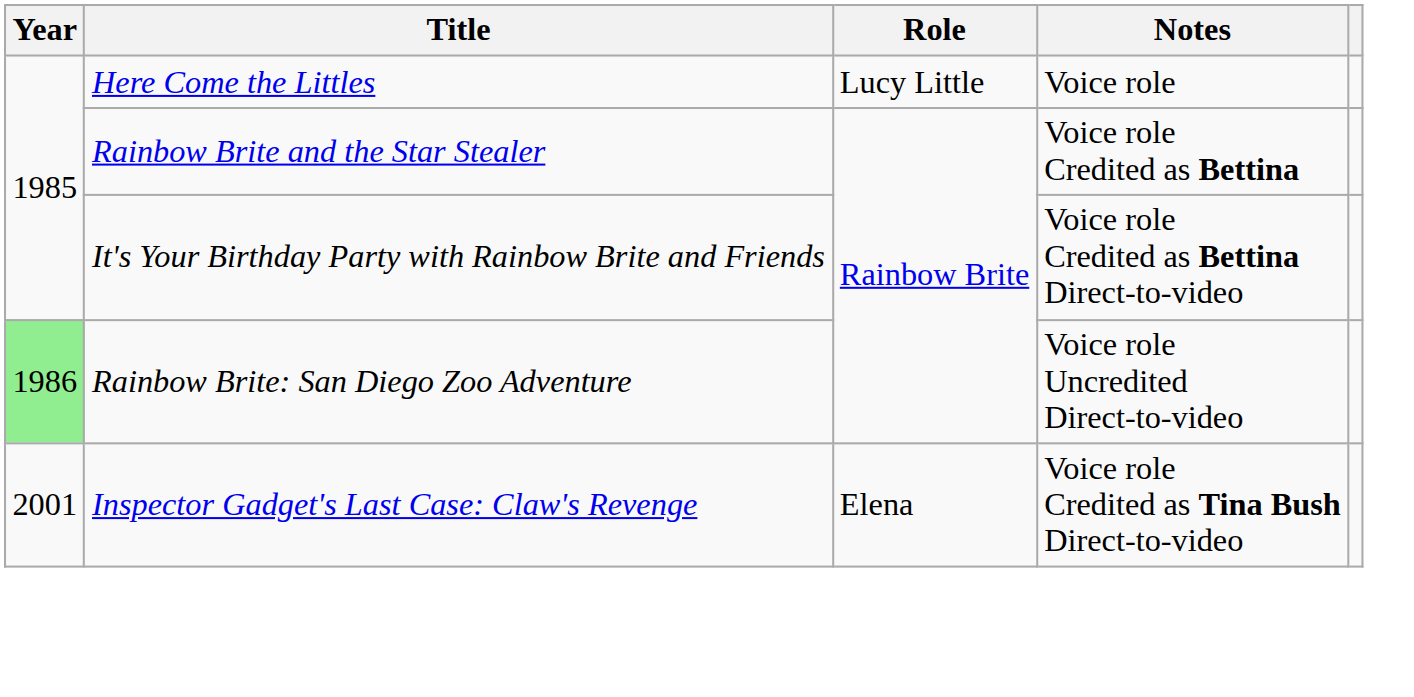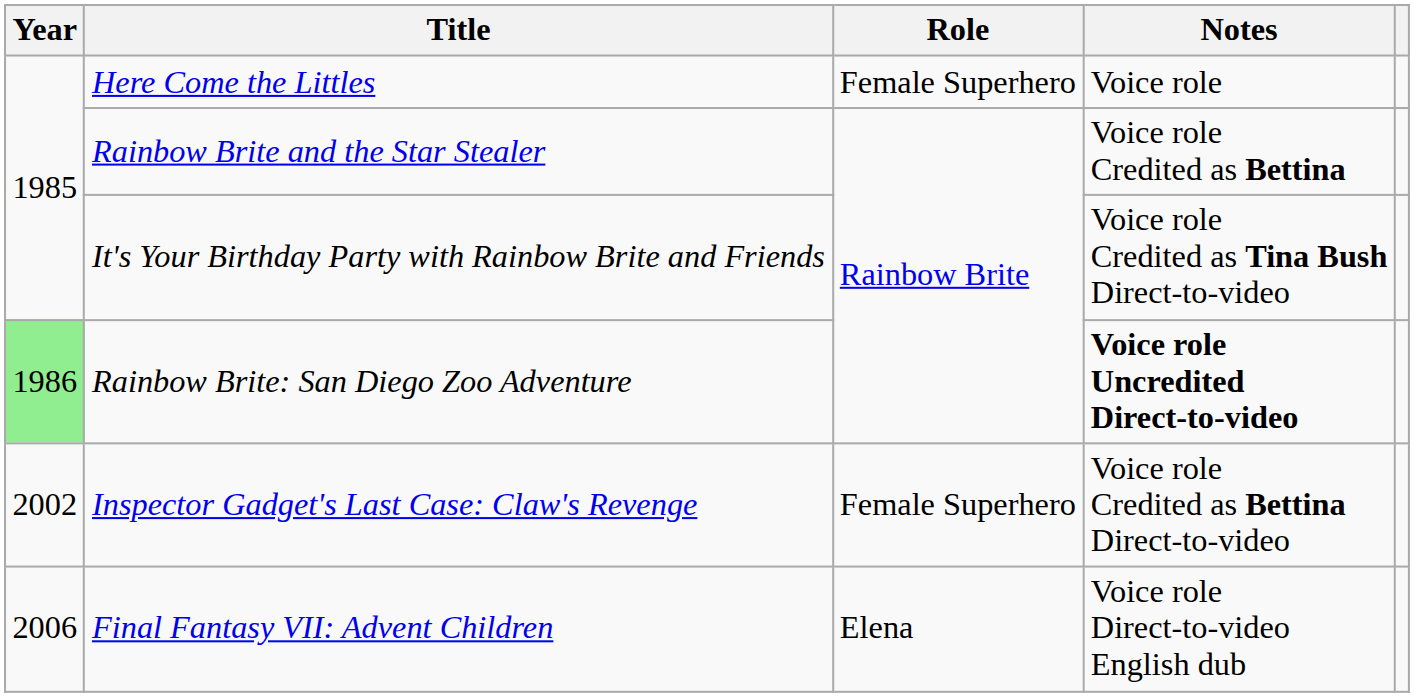(912, 81) Lucy Little -> (958, 81) Female Superhero
(1172, 256) Voice role Credited as Bettina Direct-to-video -> (1239, 256) Voice role Credited as Tina Bush Direct-to-video
(1144, 380) normal -> (1195, 380) bold
(45, 504) 2001 -> (45, 504) 2002
(877, 504) Elena -> (958, 504) Female Superhero
(1192, 504) Voice role Credited as Tina Bush Direct-to-video -> (1218, 504) Voice role Credited as Bettina Direct-to-video
+ row: (323, 628)
